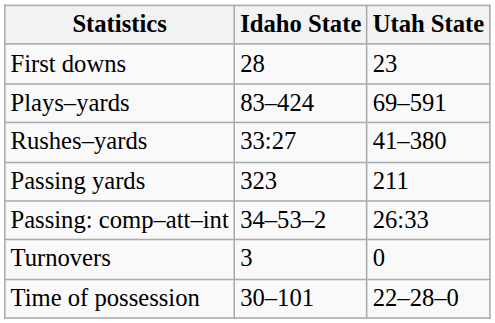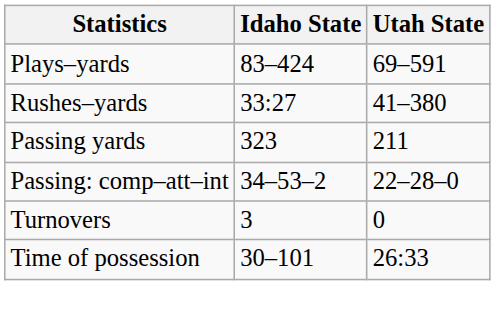- row: (68, 63)
(401, 220) 26:33 -> (416, 180) 22–28–0
(416, 298) 22–28–0 -> (401, 259) 26:33
